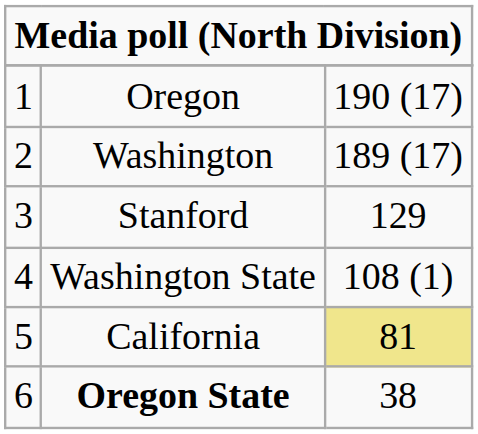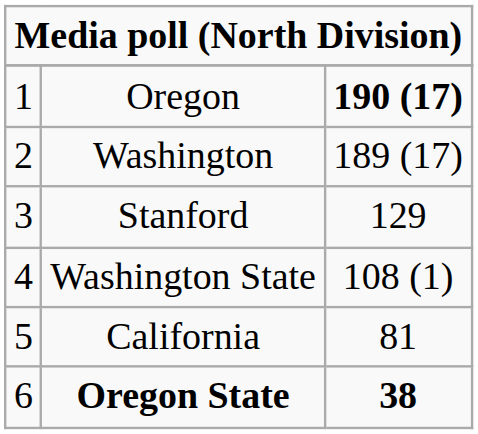(398, 95) normal -> (398, 95) bold
(398, 336) khaki background -> (398, 336) no background
(398, 396) normal -> (398, 396) bold
